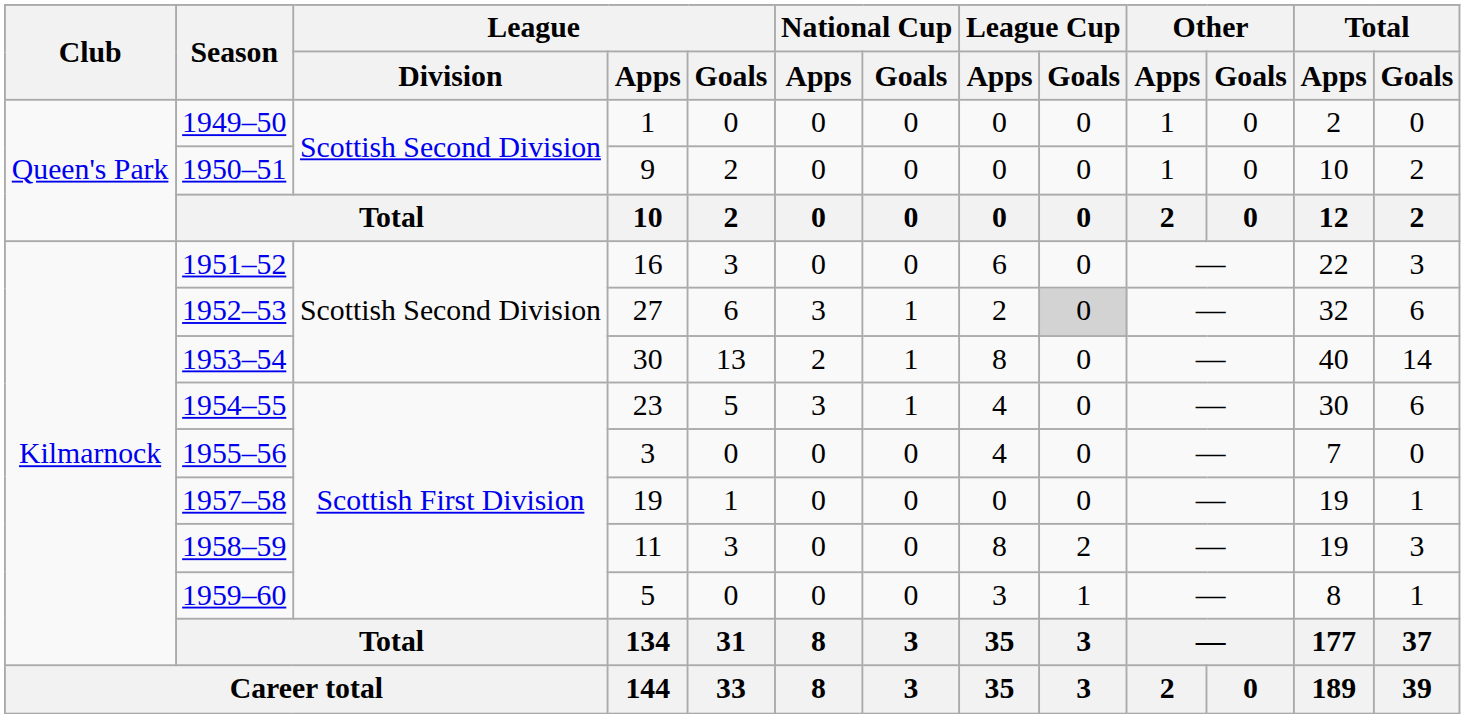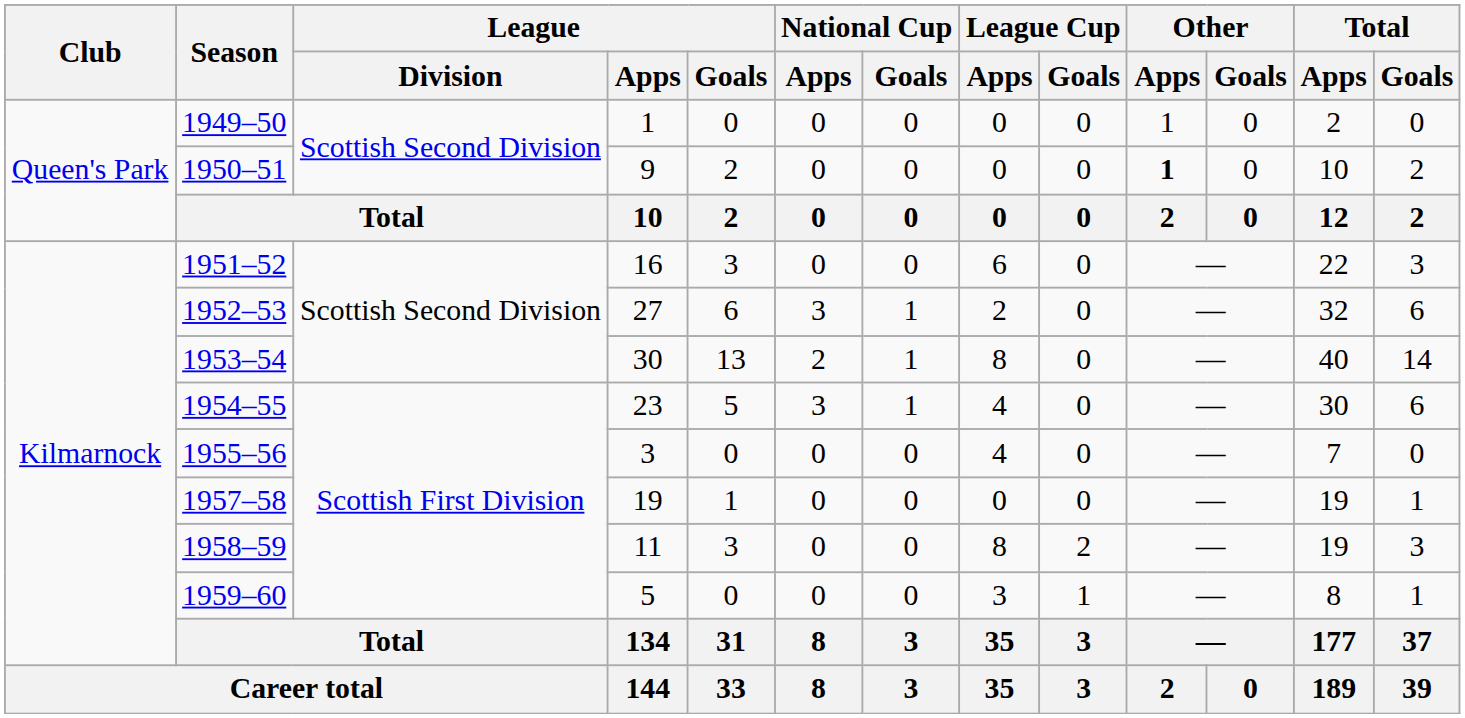(1167, 169) normal -> (1167, 169) bold
(1084, 311) lightgrey background -> (1084, 311) no background
